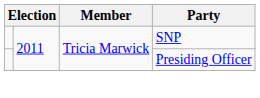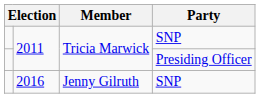+ row: (30, 81)
